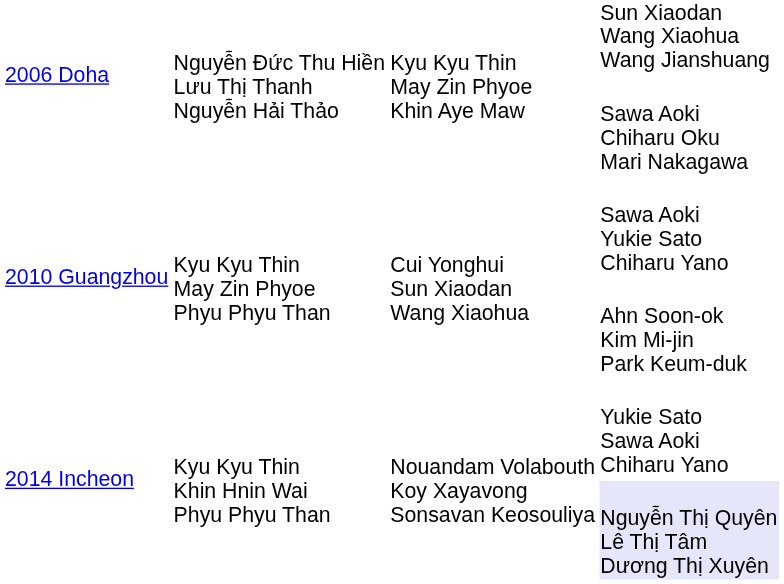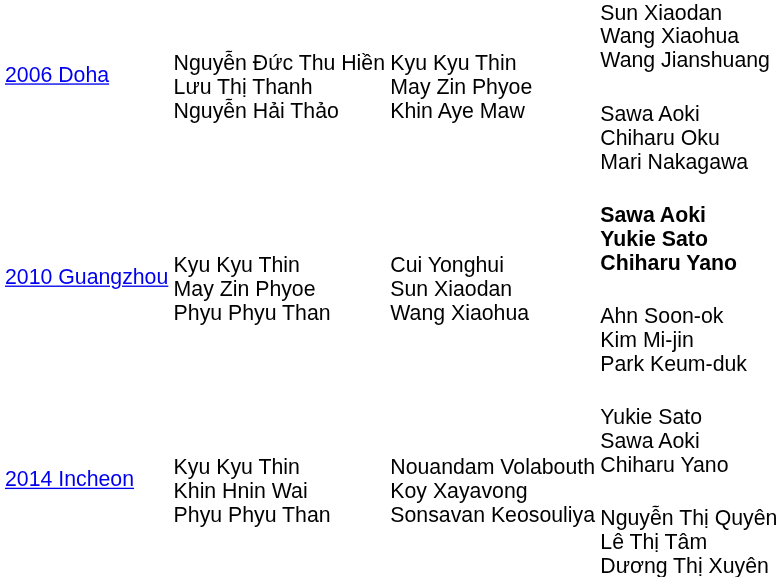(664, 238) normal -> (669, 238) bold
(689, 542) lavender background -> (689, 542) no background
